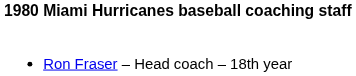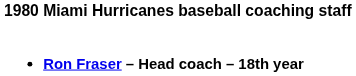(178, 63) normal -> (178, 63) bold
